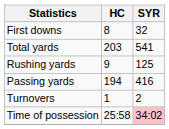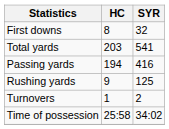rows swapped: (41, 64) <-> (40, 81)
(149, 115) pink background -> (149, 115) no background
